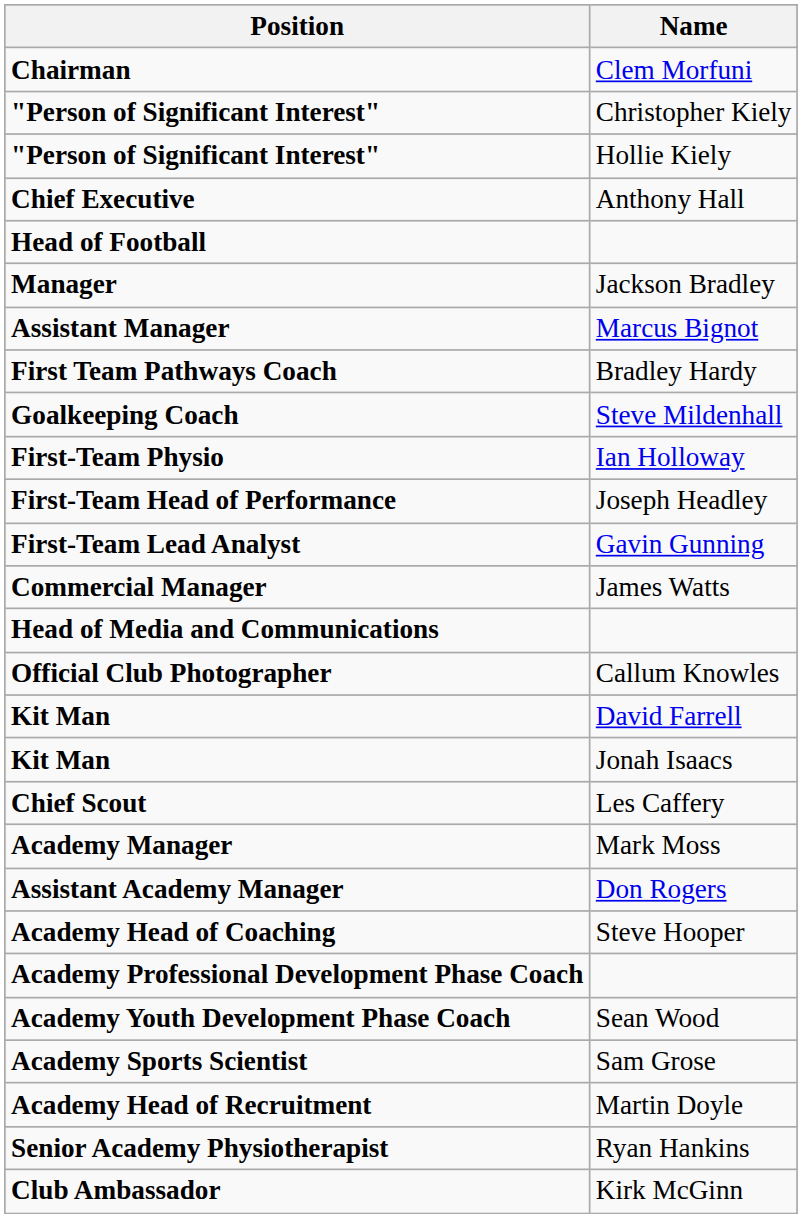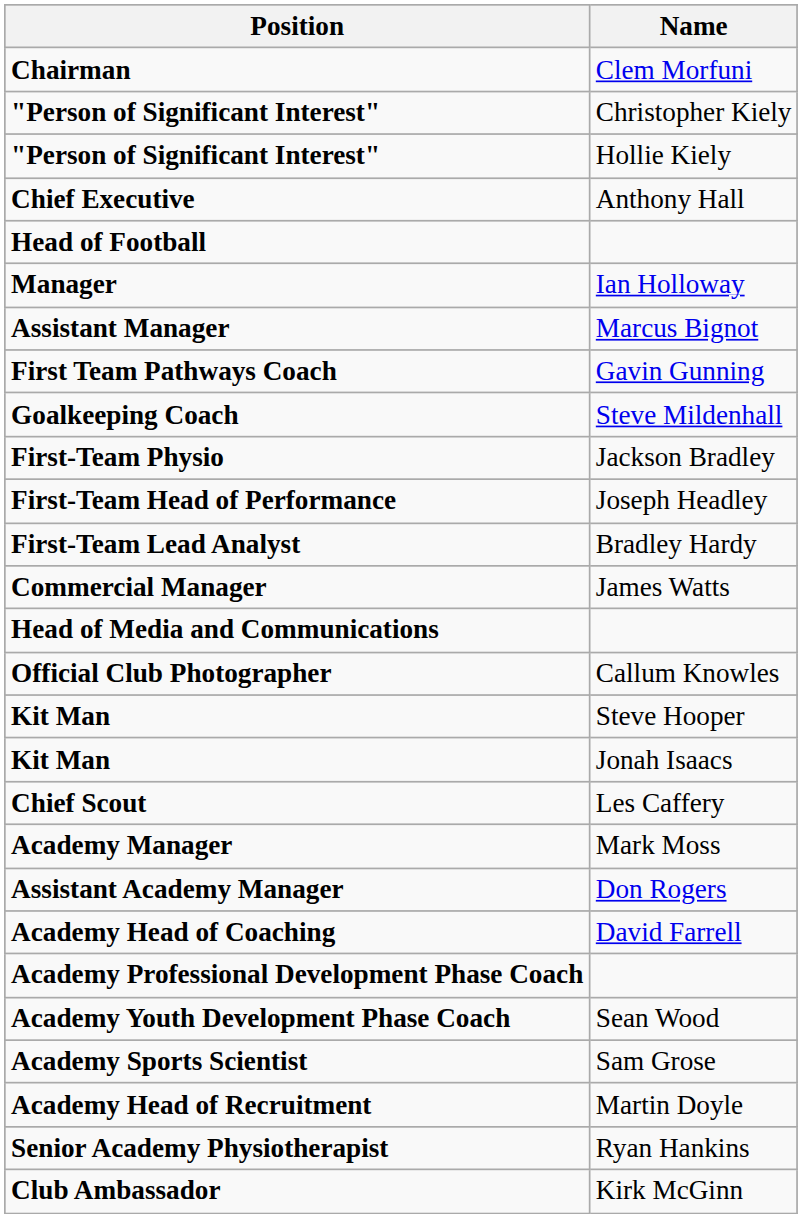(685, 284) Jackson Bradley -> (670, 284) Ian Holloway
(676, 371) Bradley Hardy -> (680, 371) Gavin Gunning
(670, 457) Ian Holloway -> (685, 457) Jackson Bradley
(680, 543) Gavin Gunning -> (676, 543) Bradley Hardy
(669, 716) David Farrell -> (670, 716) Steve Hooper
(670, 931) Steve Hooper -> (669, 931) David Farrell
